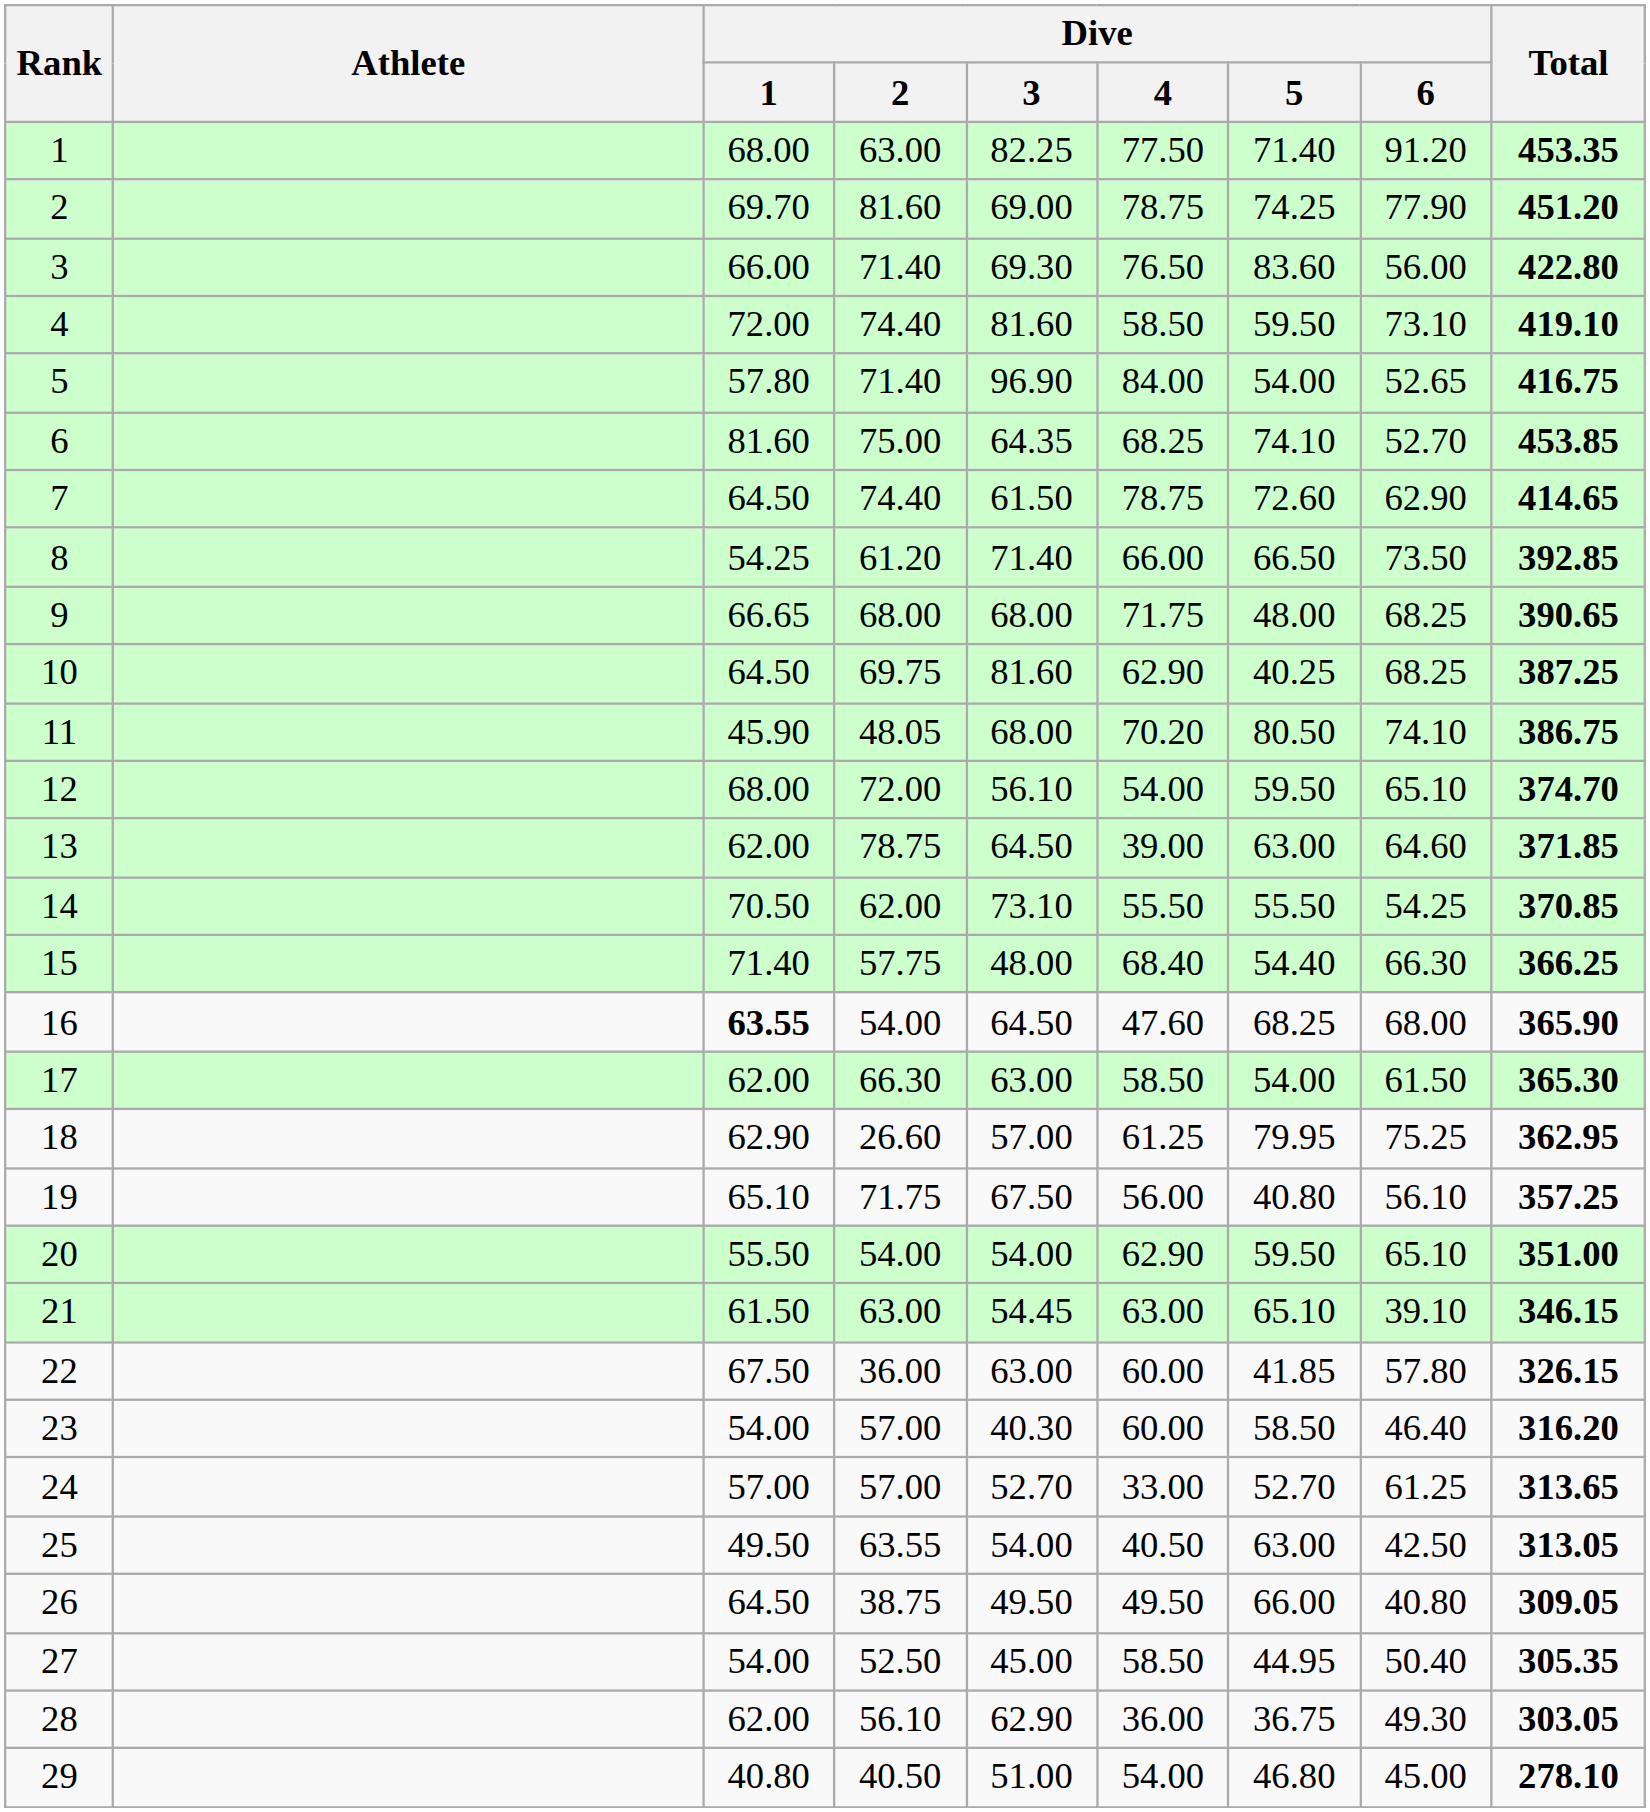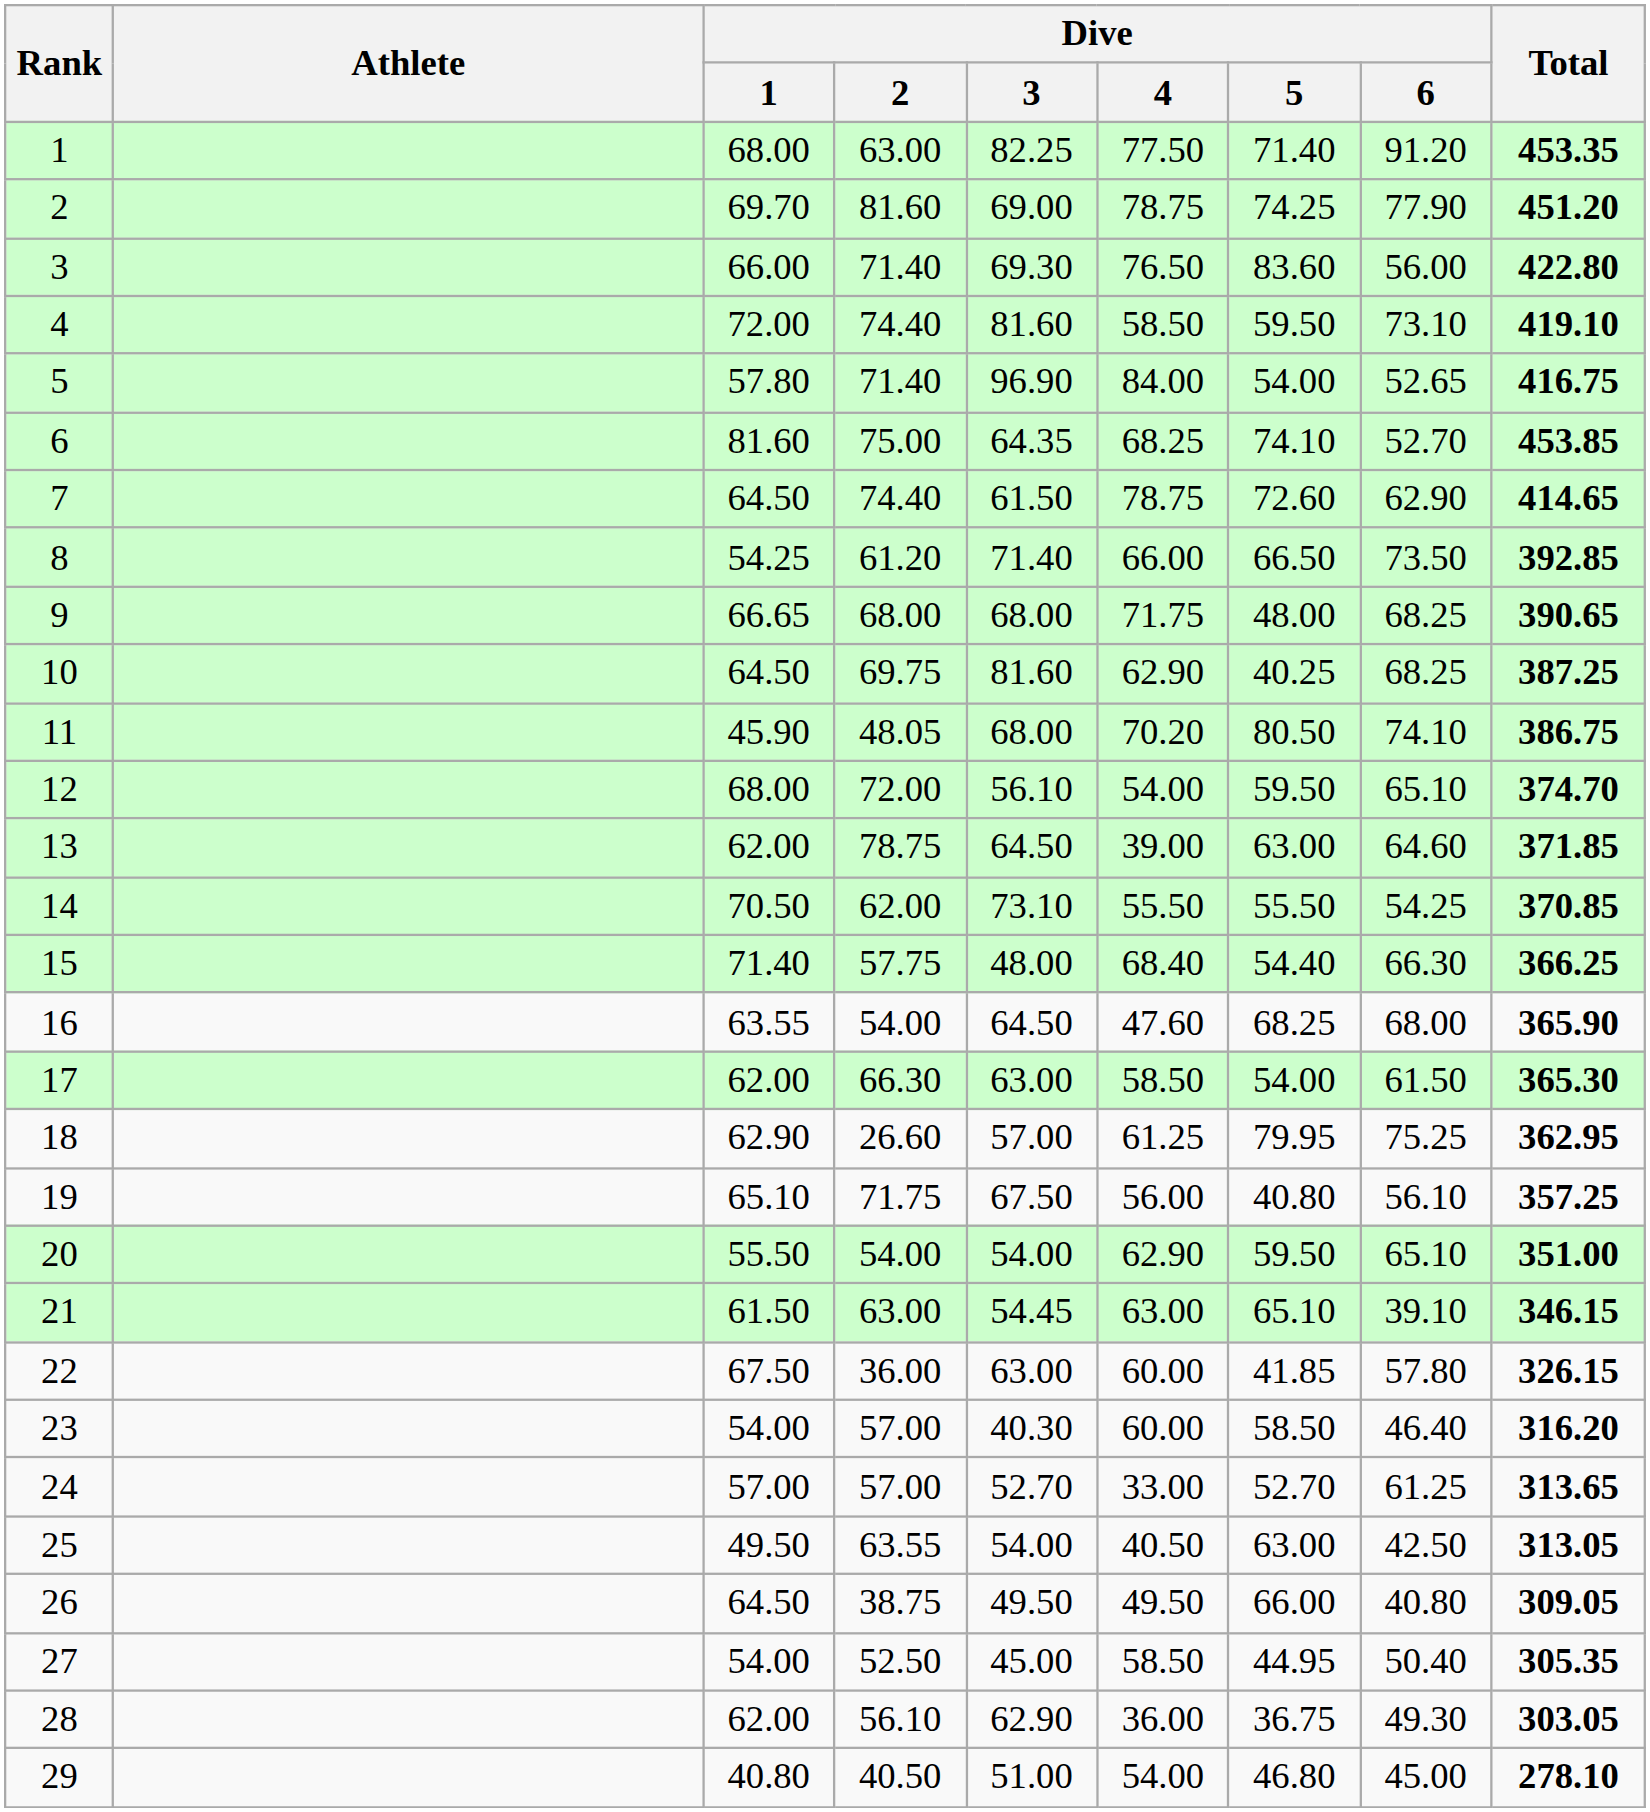(769, 1021) bold -> (769, 1021) normal
